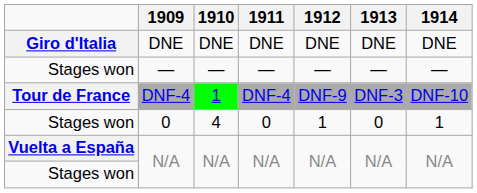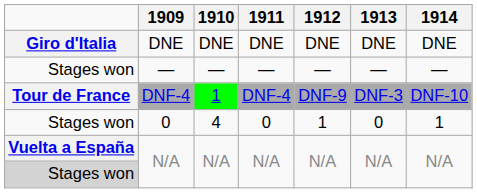(91, 174) no background -> (91, 174) lightgrey background
